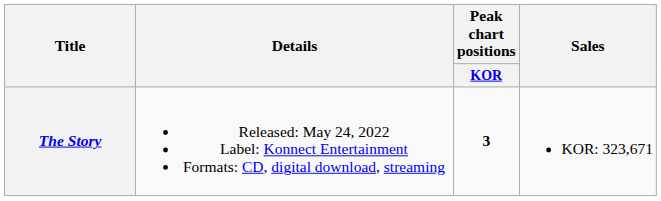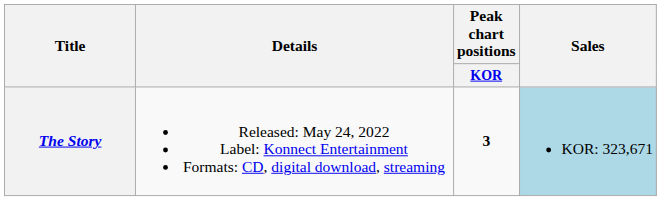(588, 150) no background -> (588, 150) lightblue background
